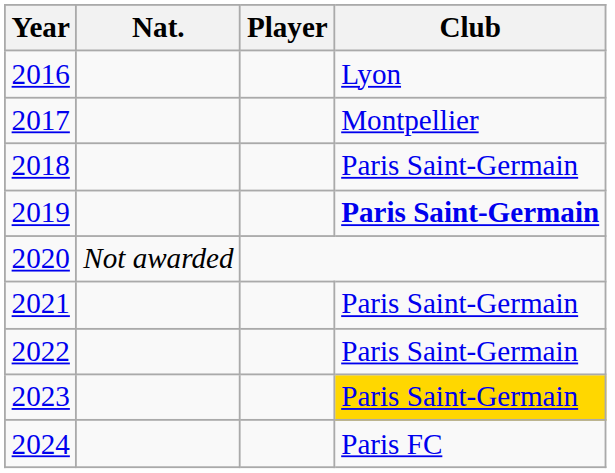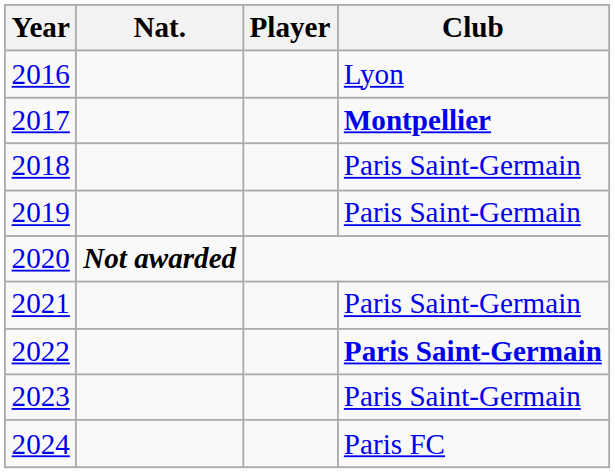(410, 119) normal -> (417, 119) bold
(470, 212) bold -> (462, 212) normal
(158, 258) normal -> (160, 258) bold
(460, 350) normal -> (473, 350) bold
(460, 397) gold background -> (462, 397) no background
